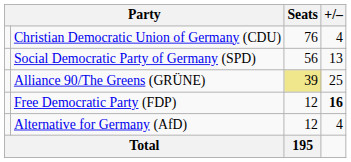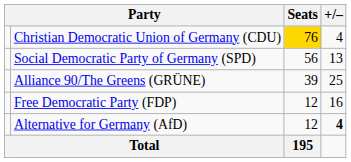(311, 37) no background -> (311, 37) gold background
(311, 80) khaki background -> (311, 80) no background
(336, 102) bold -> (336, 102) normal
(339, 124) normal -> (339, 124) bold
